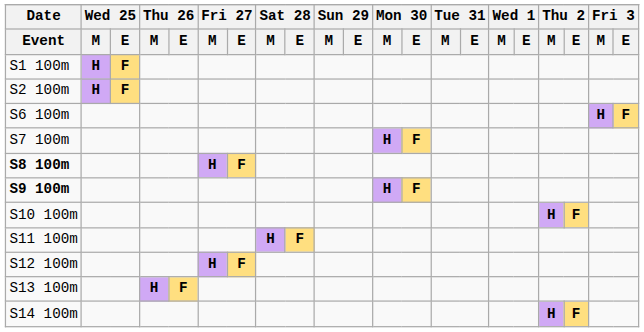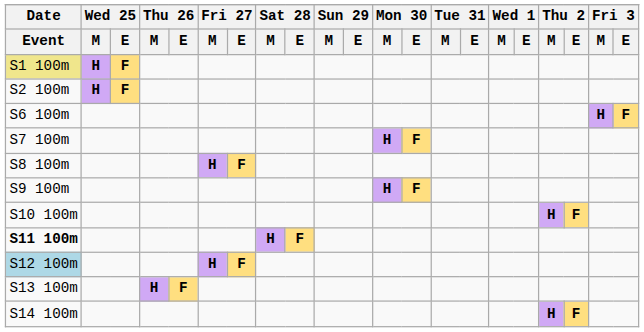(39, 66) no background -> (39, 66) khaki background
(39, 165) bold -> (39, 165) normal
(39, 190) bold -> (39, 190) normal
(44, 239) normal -> (44, 239) bold
(44, 264) no background -> (44, 264) lightblue background
